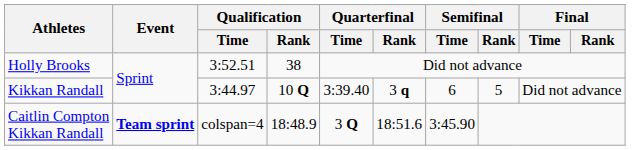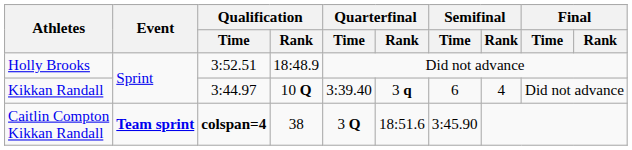(294, 65) 38 -> (296, 65) 18:48.9
(499, 90) 5 -> (501, 90) 4
(232, 124) normal -> (234, 124) bold
(294, 124) 18:48.9 -> (296, 124) 38
